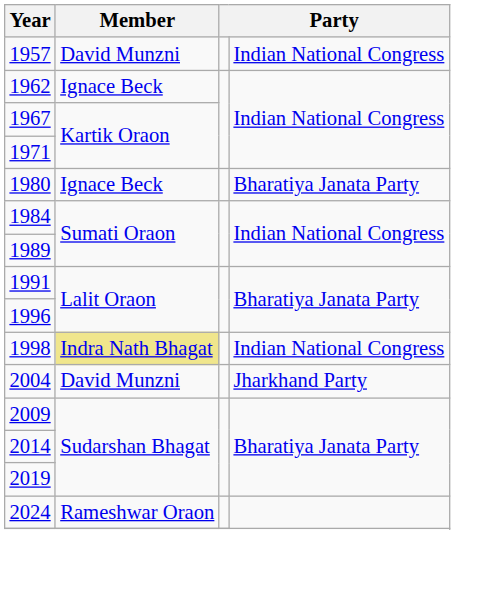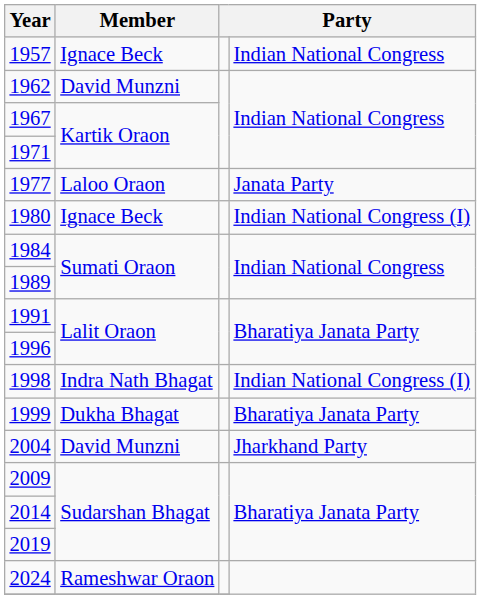(120, 53) David Munzni -> (111, 53) Ignace Beck
(111, 86) Ignace Beck -> (120, 86) David Munzni
+ row: (30, 184)
(326, 184) Bharatiya Janata Party -> (352, 217) Indian National Congress (I)
(136, 348) khaki background -> (136, 380) no background
(339, 348) Indian National Congress -> (352, 380) Indian National Congress (I)
+ row: (30, 413)
